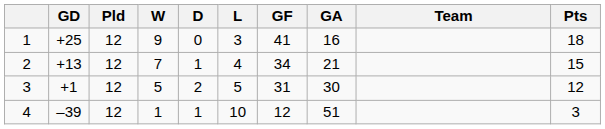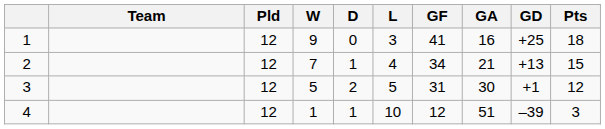columns swapped: (453, 16) <-> (69, 16)
